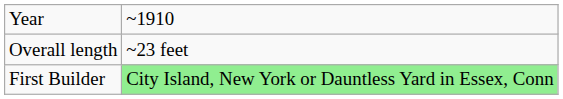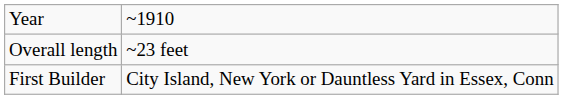(340, 79) lightgreen background -> (340, 79) no background
